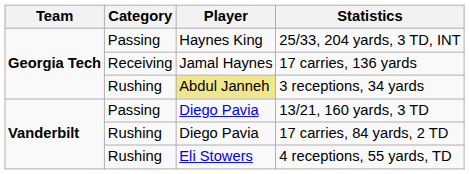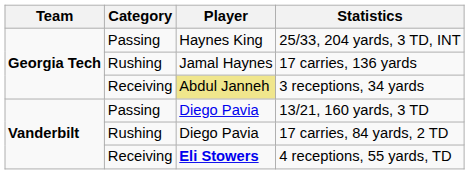(140, 63) Receiving -> (135, 63) Rushing
(135, 86) Rushing -> (140, 86) Receiving
(135, 156) Rushing -> (140, 156) Receiving
(216, 156) normal -> (219, 156) bold
